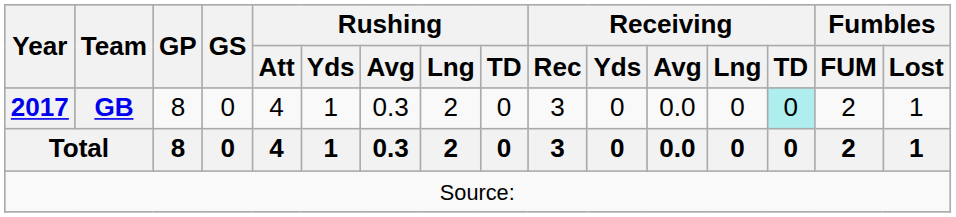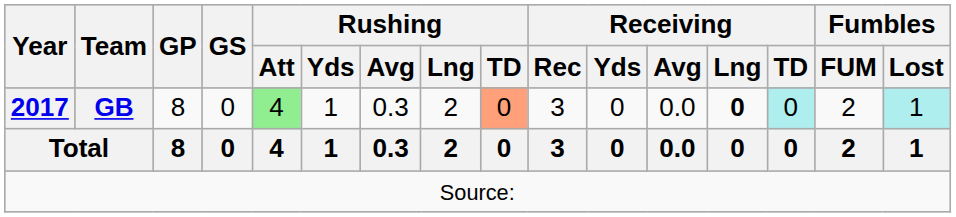(277, 107) no background -> (277, 107) lightgreen background
(504, 107) no background -> (504, 107) lightsalmon background
(738, 107) normal -> (738, 107) bold
(916, 107) no background -> (916, 107) paleturquoise background
